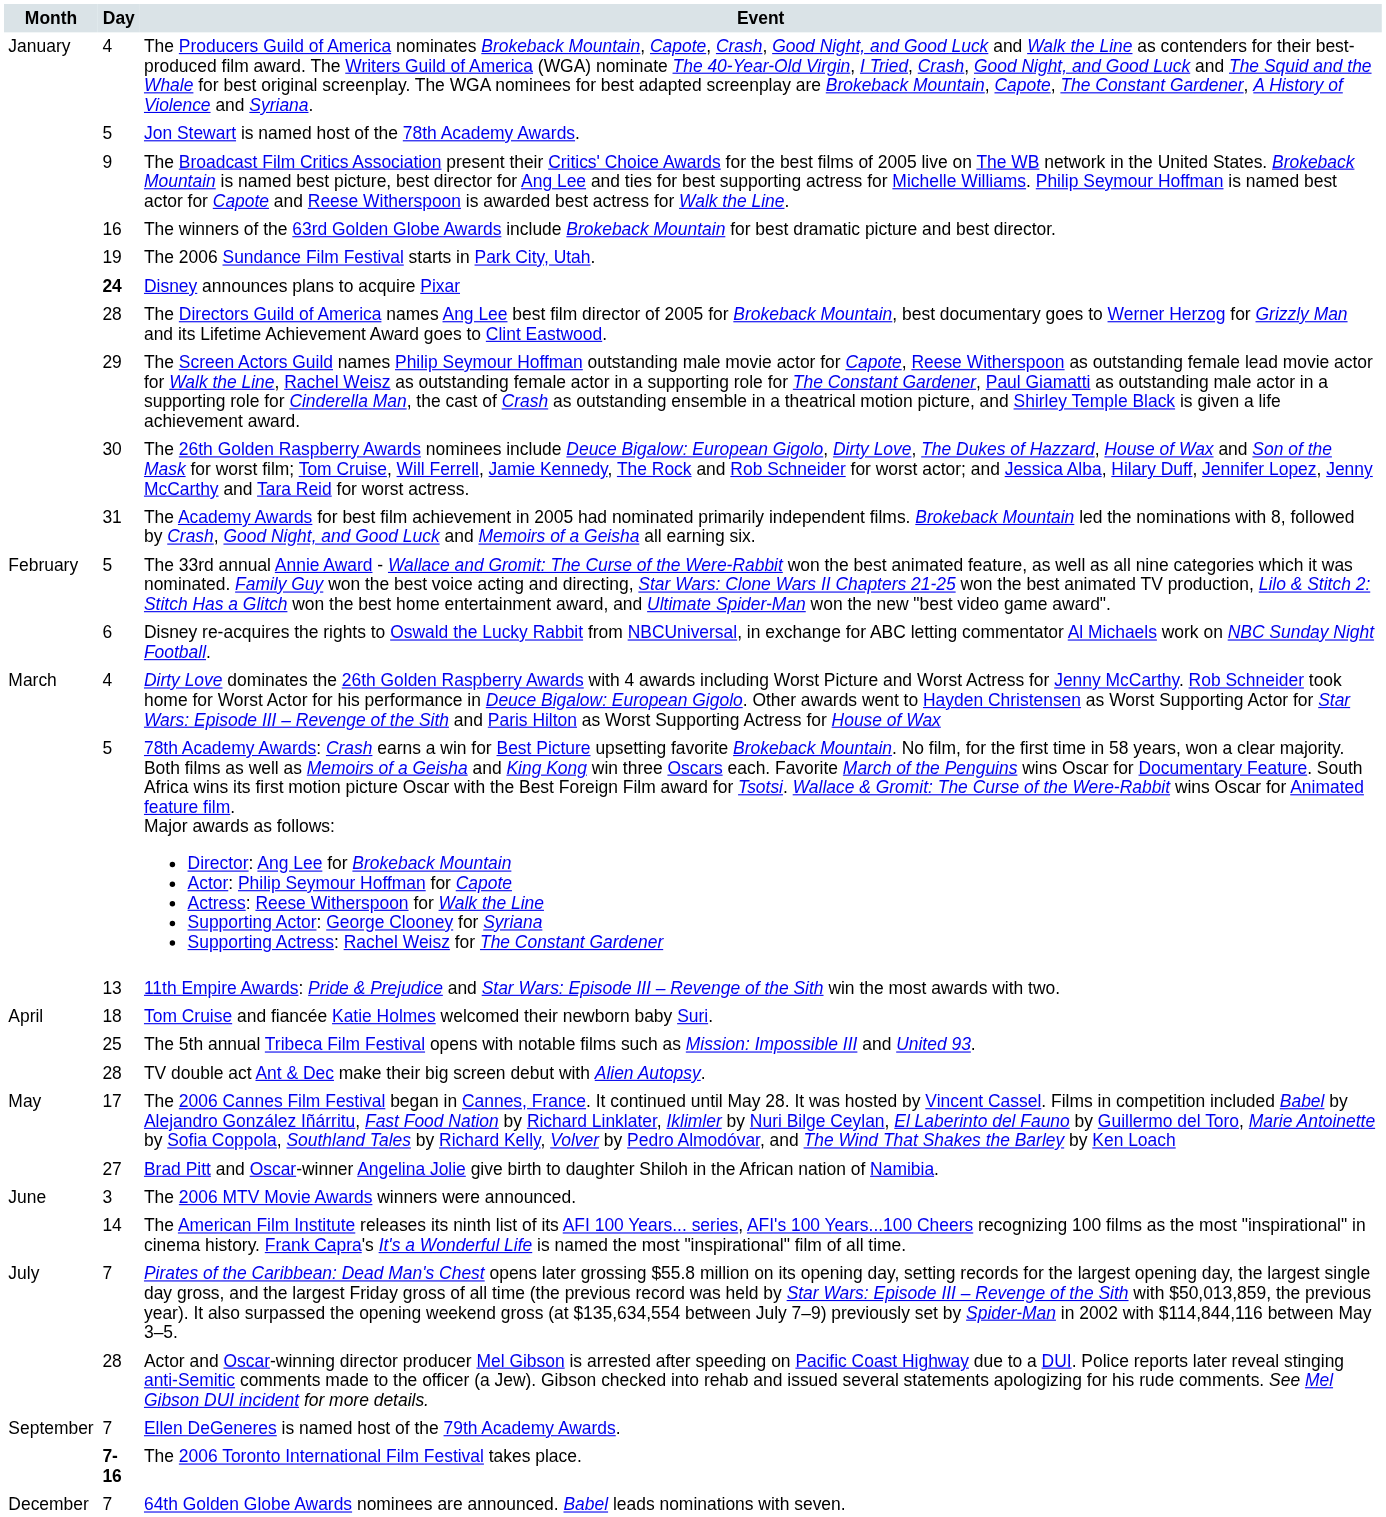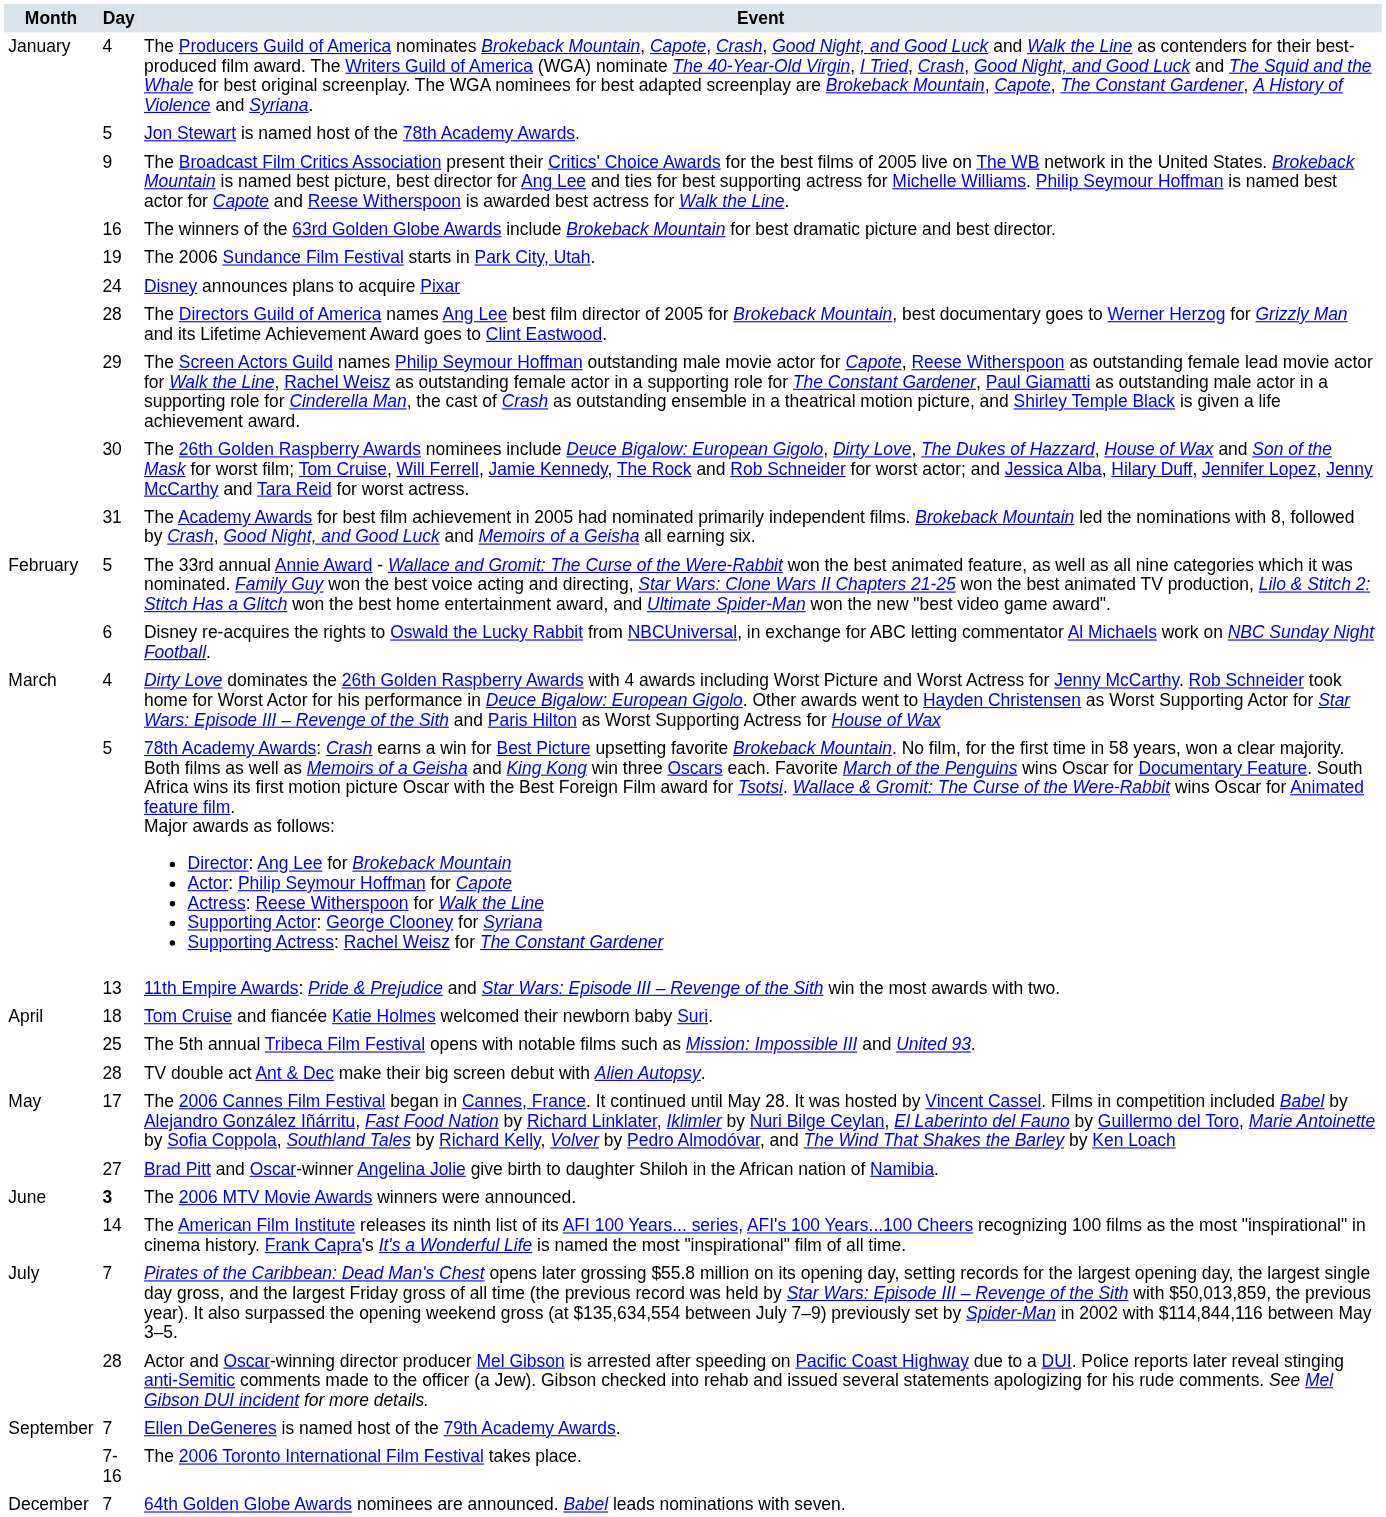(112, 286) bold -> (112, 286) normal
(107, 1197) normal -> (107, 1197) bold
(112, 1466) bold -> (112, 1466) normal
